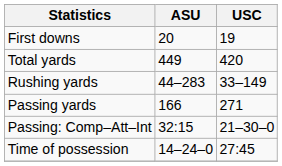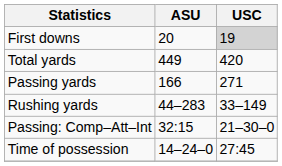(227, 38) no background -> (227, 38) lightgrey background
rows swapped: (53, 82) <-> (52, 105)
